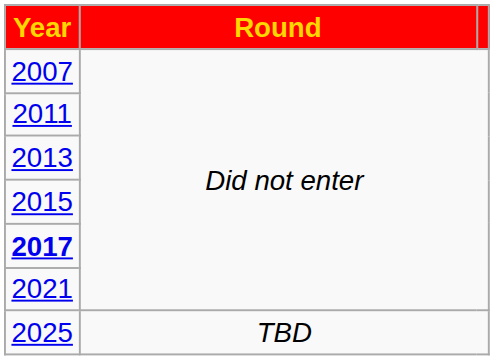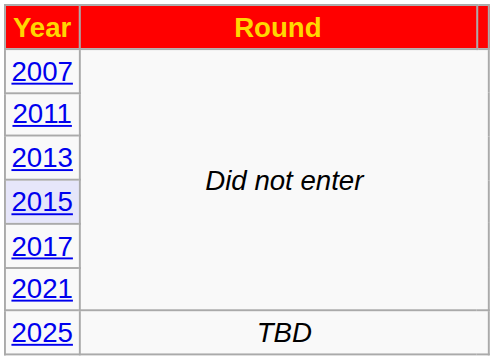(42, 202) no background -> (42, 202) lavender background
(42, 246) bold -> (42, 246) normal
